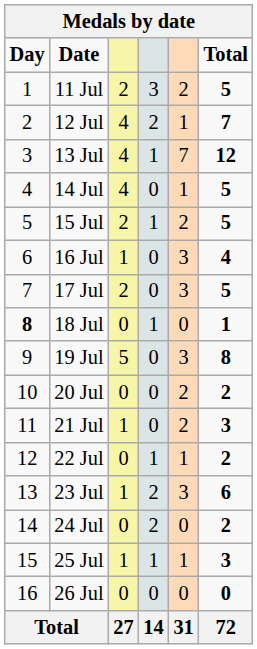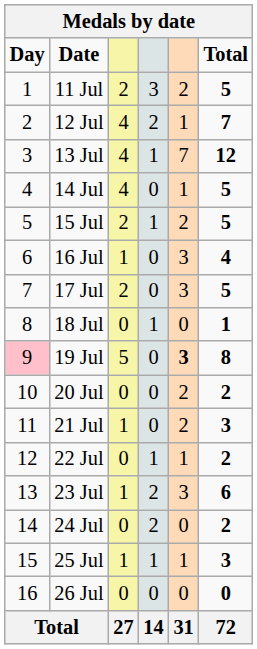(27, 323) bold -> (27, 323) normal
(27, 357) no background -> (27, 357) pink background
(184, 357) normal -> (184, 357) bold
